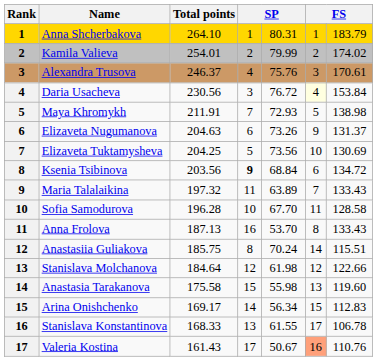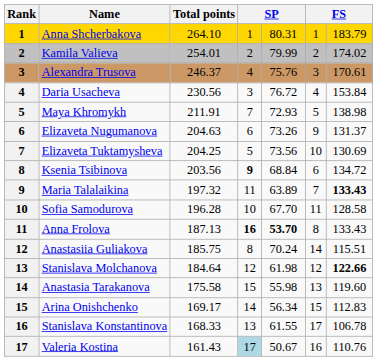(316, 92) lightyellow background -> (316, 92) no background
(349, 190) normal -> (349, 190) bold
(250, 229) normal -> (250, 229) bold
(283, 229) normal -> (283, 229) bold
(349, 268) normal -> (349, 268) bold
(250, 346) no background -> (250, 346) lightblue background
(316, 346) lightsalmon background -> (316, 346) no background
